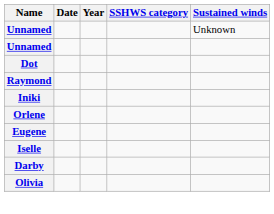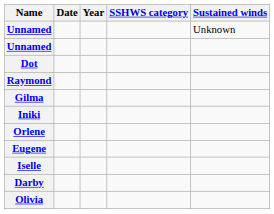+ row: (29, 98)
